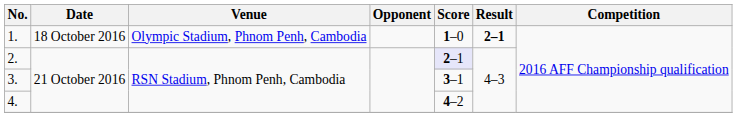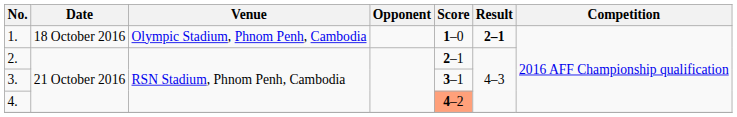(453, 58) lavender background -> (453, 58) no background
(453, 101) no background -> (453, 101) lightsalmon background
